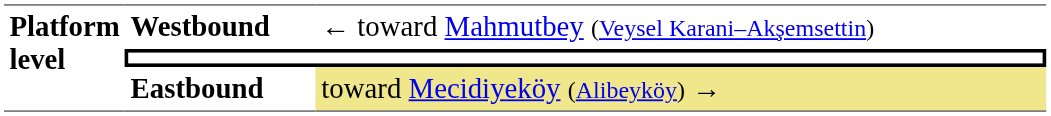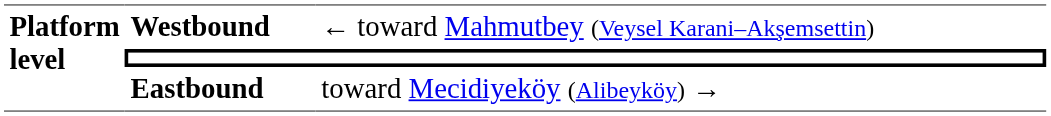(521, 88) khaki background -> (521, 88) no background
